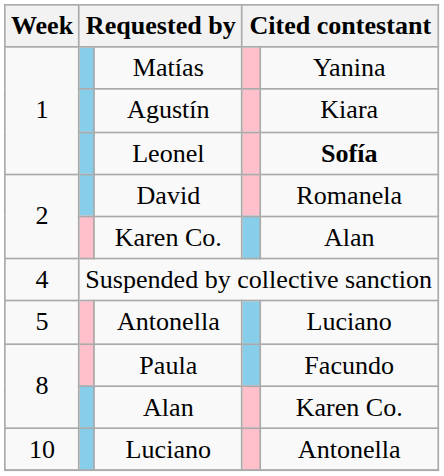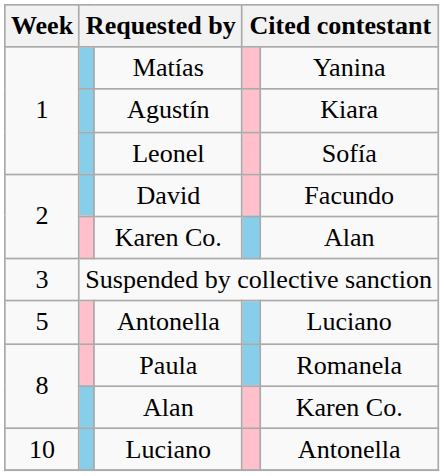(349, 152) bold -> (349, 152) normal
(349, 194) Romanela -> (349, 194) Facundo
(42, 279) 4 -> (42, 279) 3
(349, 363) Facundo -> (349, 363) Romanela
